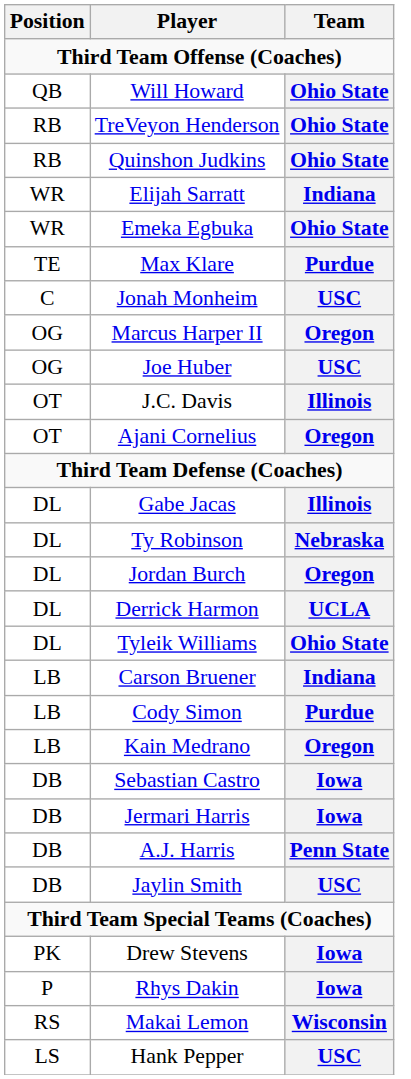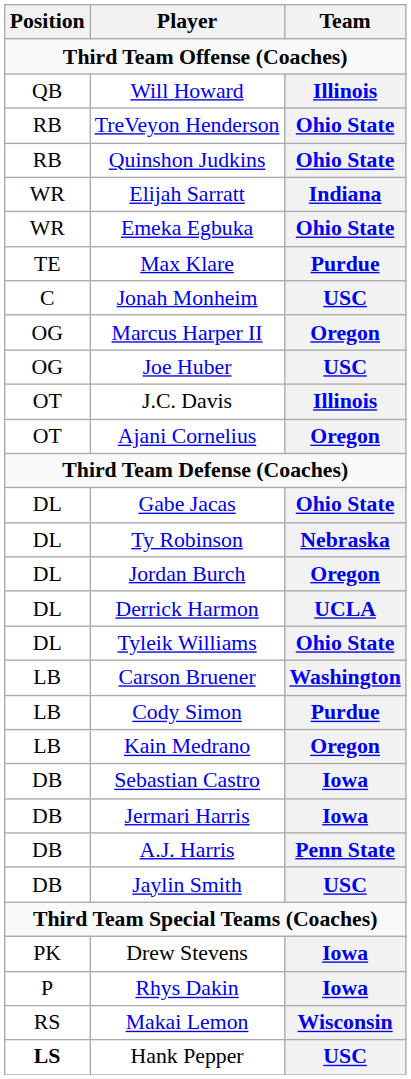(339, 90) Ohio State -> (345, 90) Illinois
(339, 504) Illinois -> (345, 504) Ohio State
(339, 677) Indiana -> (345, 677) Washington
(47, 1057) normal -> (47, 1057) bold
